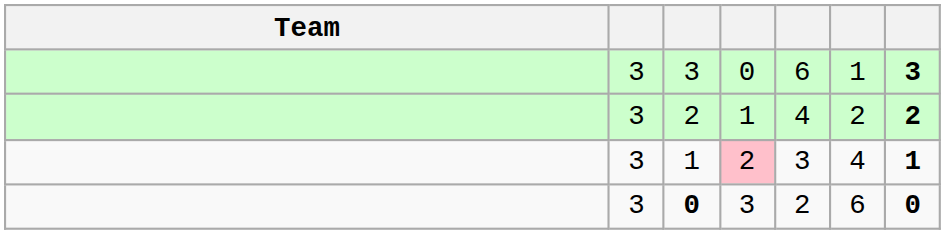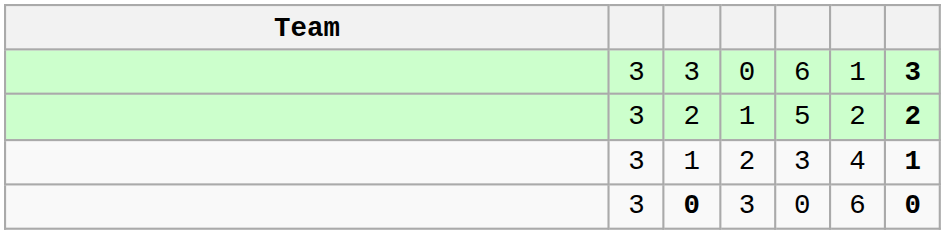(802, 117) 4 -> (802, 117) 5
(747, 162) pink background -> (747, 162) no background
(802, 206) 2 -> (802, 206) 0
